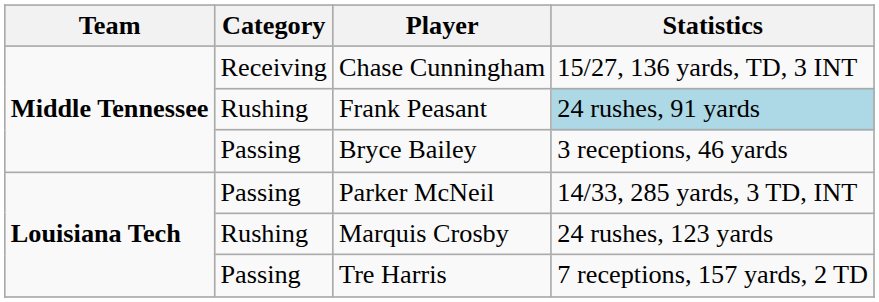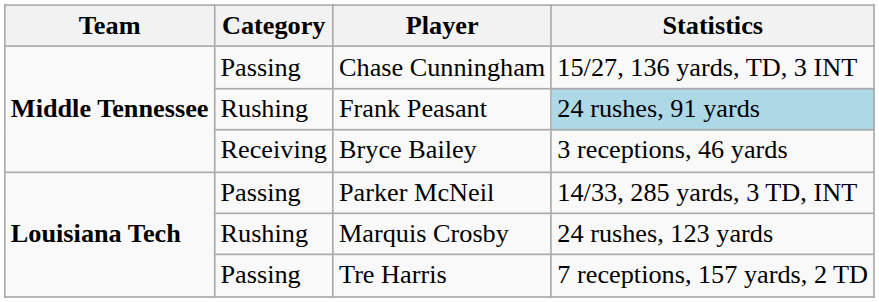(274, 67) Receiving -> (261, 67) Passing
(261, 150) Passing -> (274, 150) Receiving
